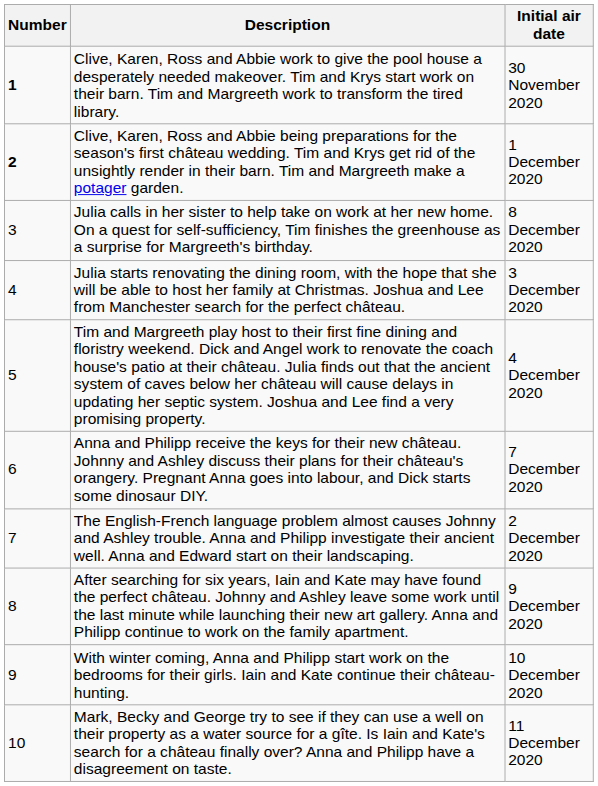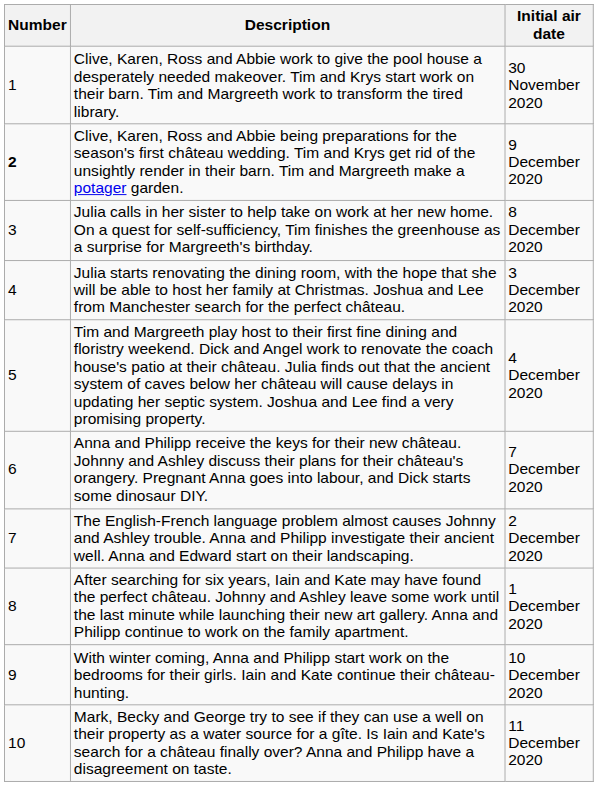(12, 85) bold -> (12, 85) normal
(544, 162) 1 December 2020 -> (544, 162) 9 December 2020
(544, 606) 9 December 2020 -> (544, 606) 1 December 2020
